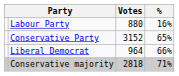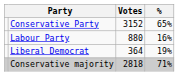rows swapped: (55, 38) <-> (40, 24)
(135, 51) 964 -> (135, 51) 364
(165, 51) 66% -> (165, 51) 19%
